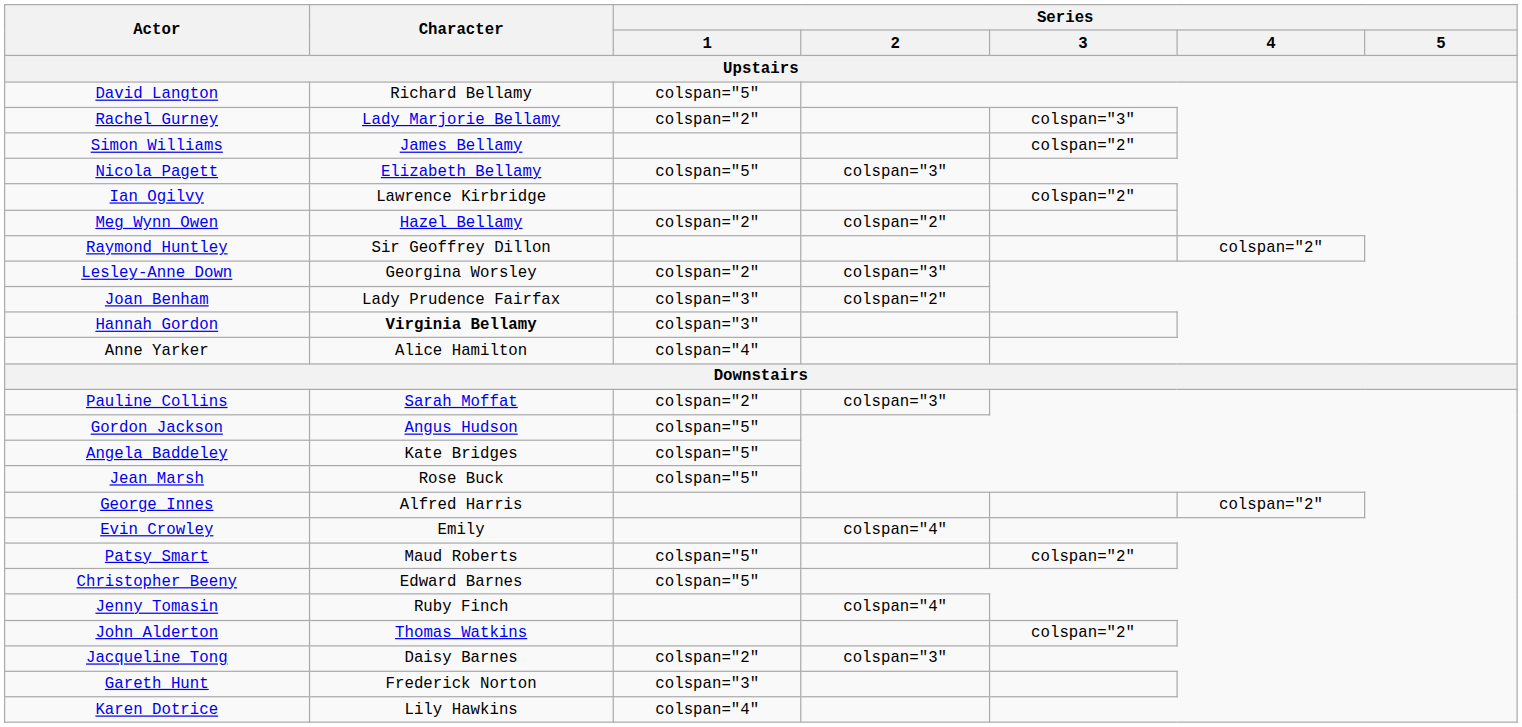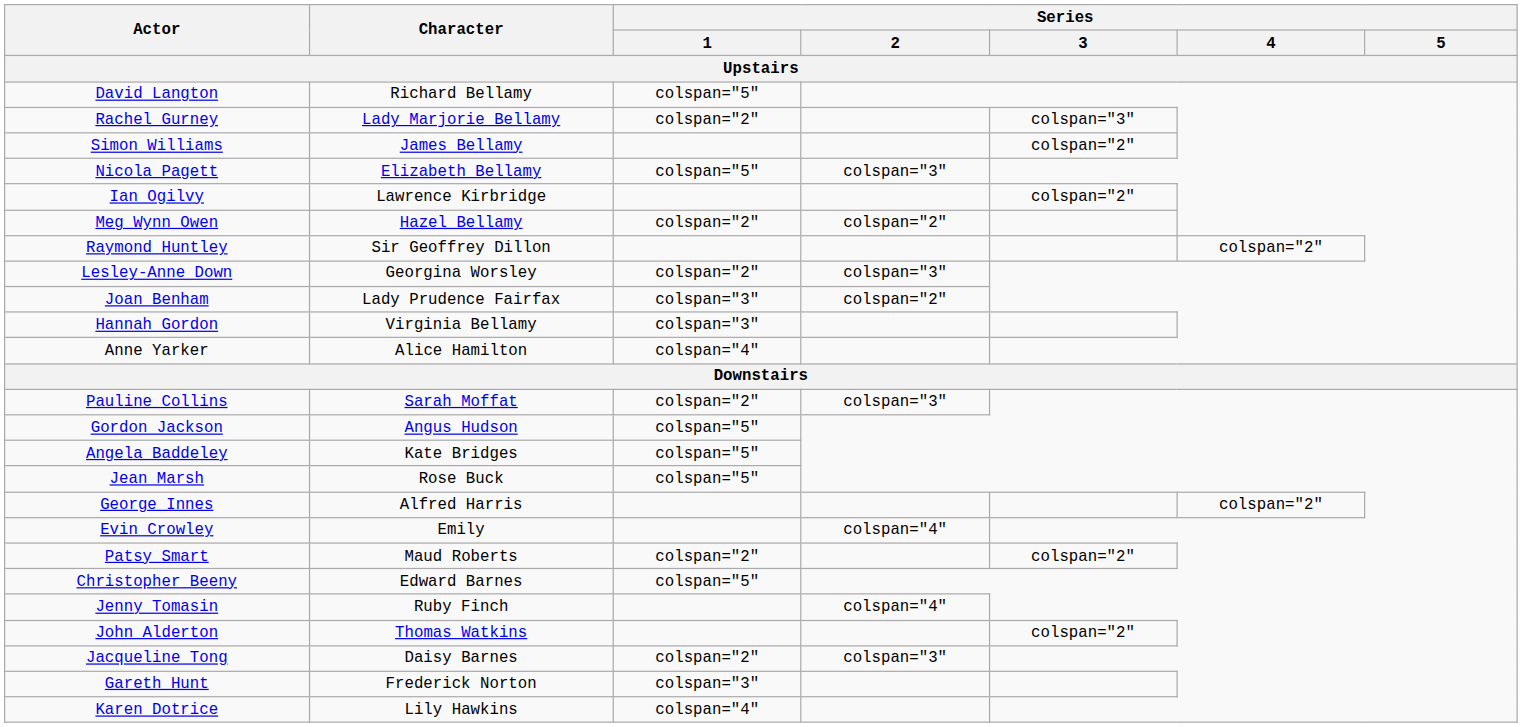(461, 325) bold -> (461, 325) normal
(707, 556) colspan="5" -> (707, 556) colspan="2"
